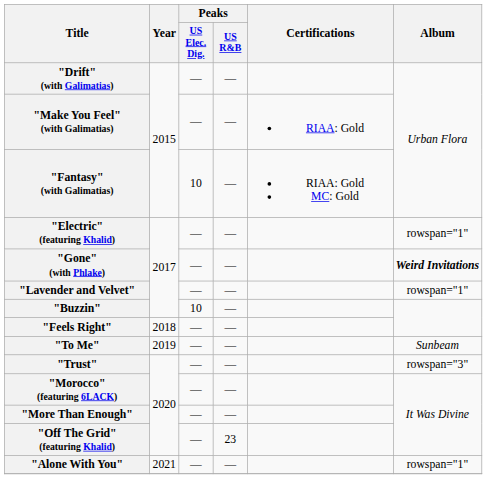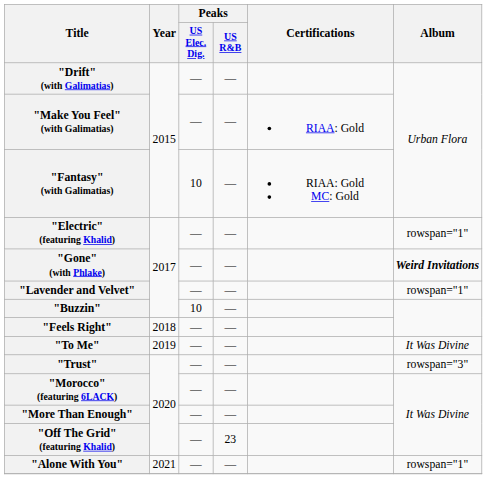(437, 345) Sunbeam -> (437, 345) It Was Divine
